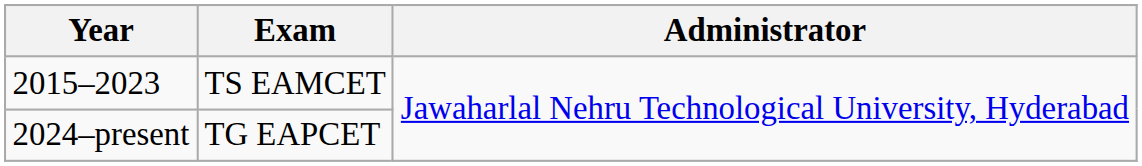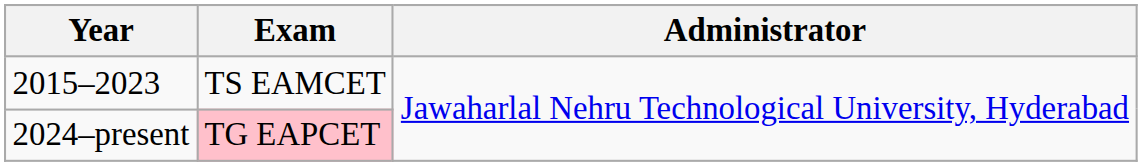(292, 134) no background -> (292, 134) pink background
